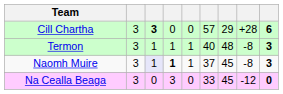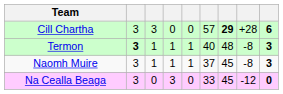(154, 30) bold -> (154, 30) normal
(227, 30) normal -> (227, 30) bold
(136, 47) normal -> (136, 47) bold
(154, 64) lavender background -> (154, 64) no background
(172, 64) bold -> (172, 64) normal
